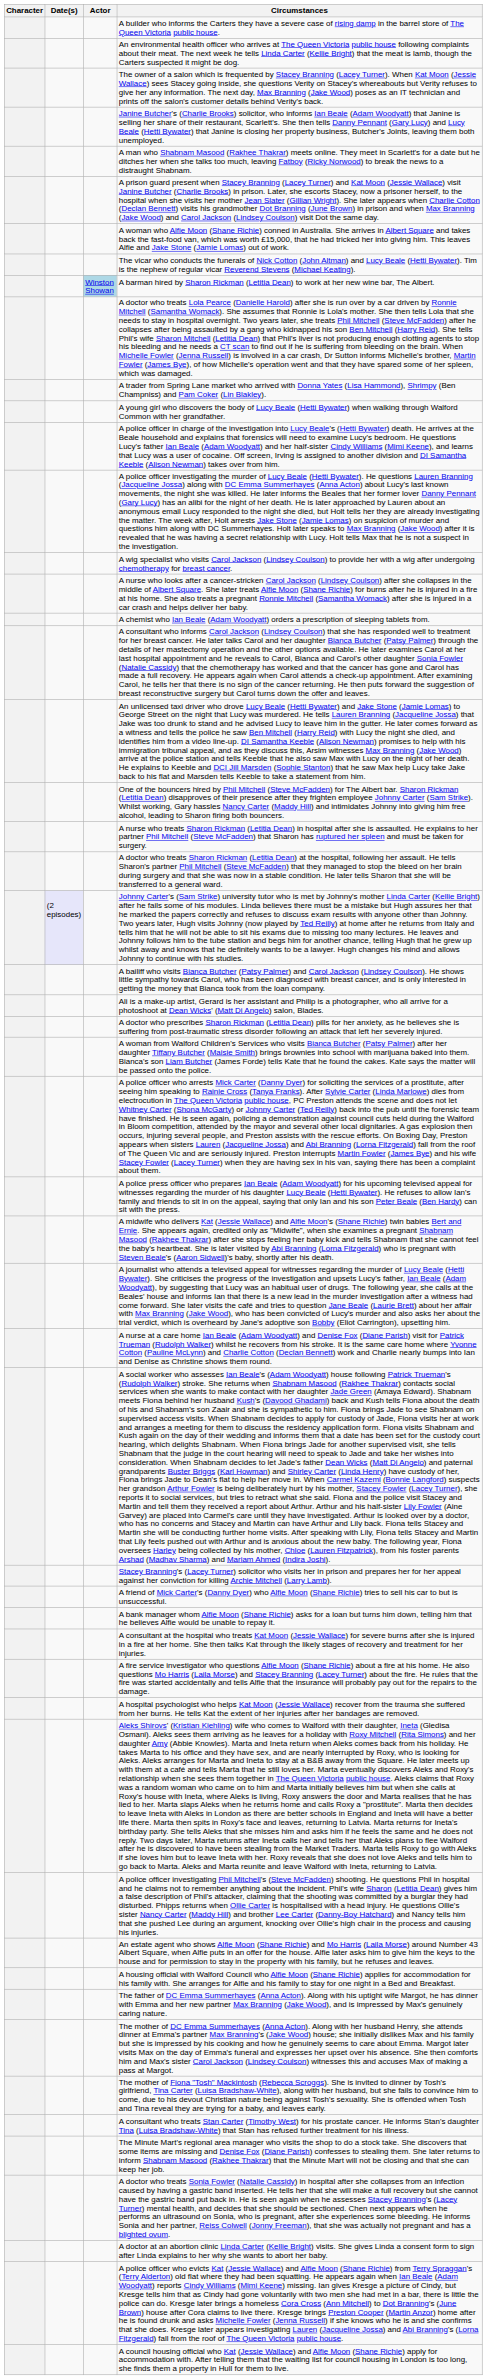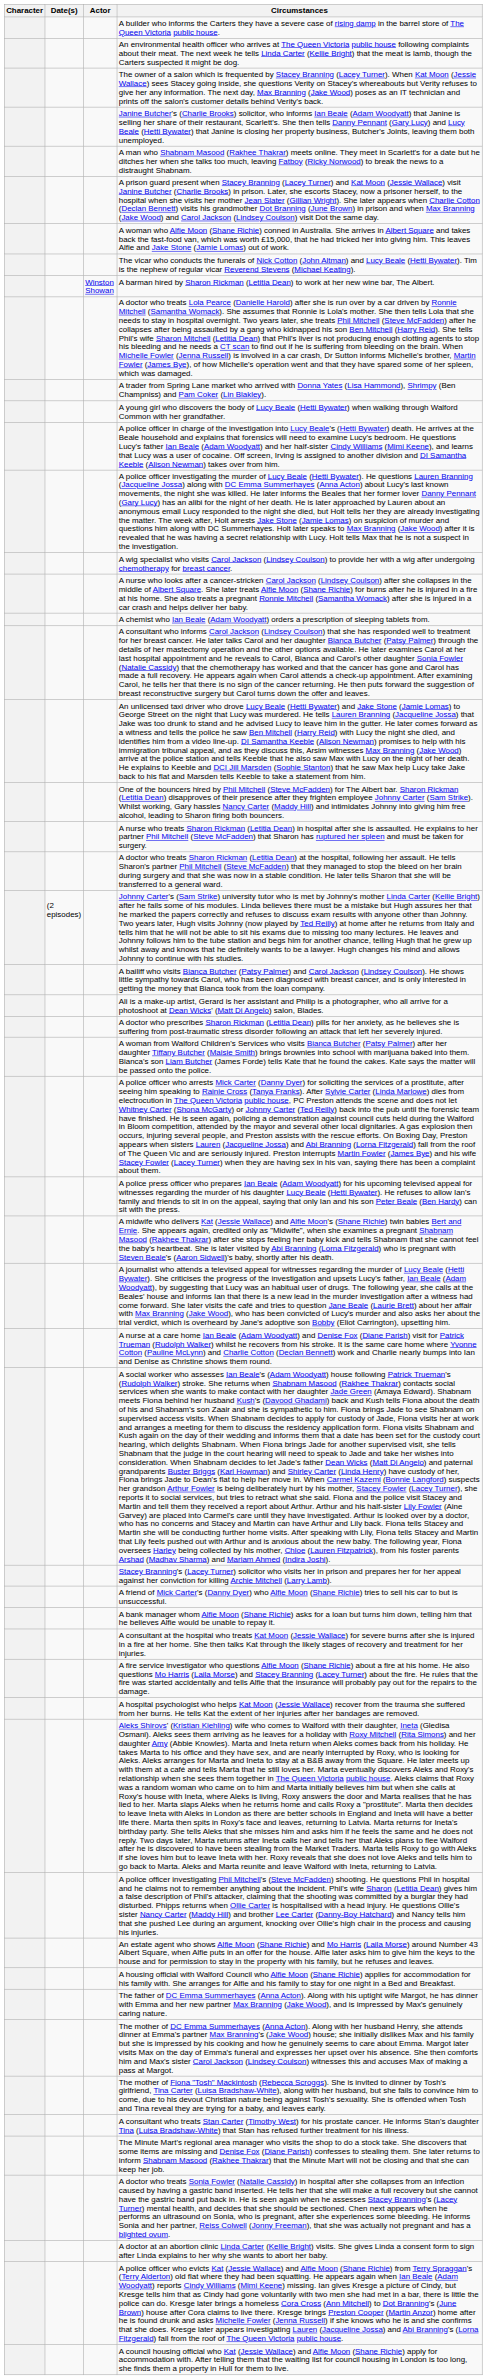(100, 286) lightblue background -> (100, 286) no background
(64, 910) lavender background -> (64, 910) no background
